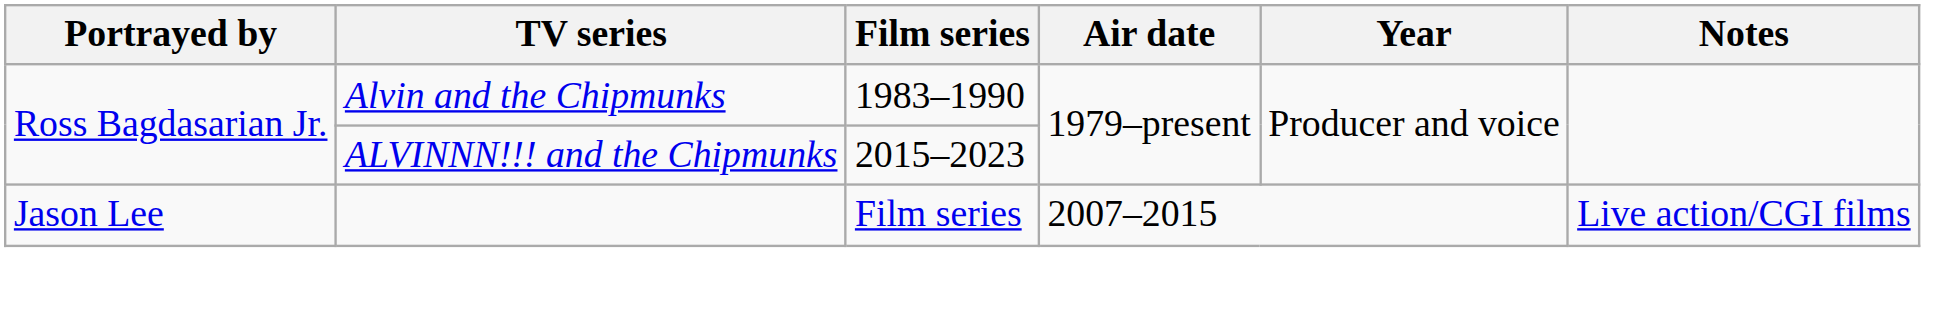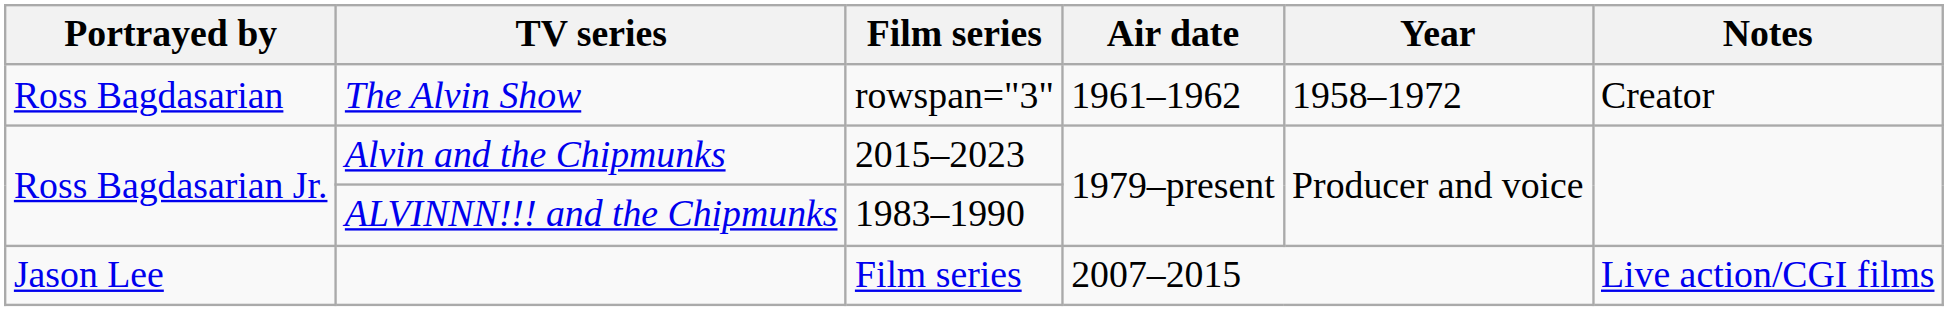+ row: (463, 94)
(940, 94) 1983–1990 -> (940, 154) 2015–2023
(940, 154) 2015–2023 -> (940, 214) 1983–1990
